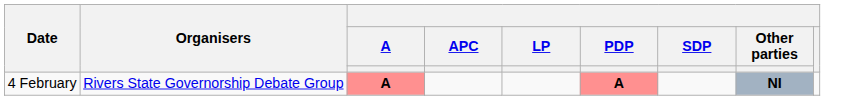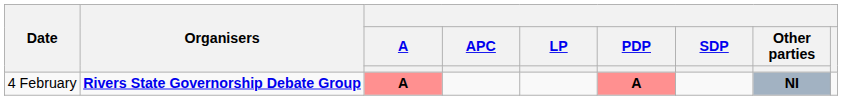(213, 83) normal -> (222, 83) bold
